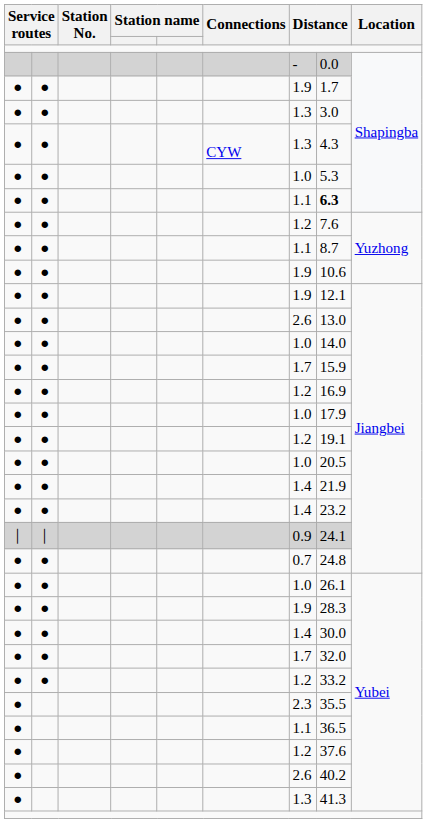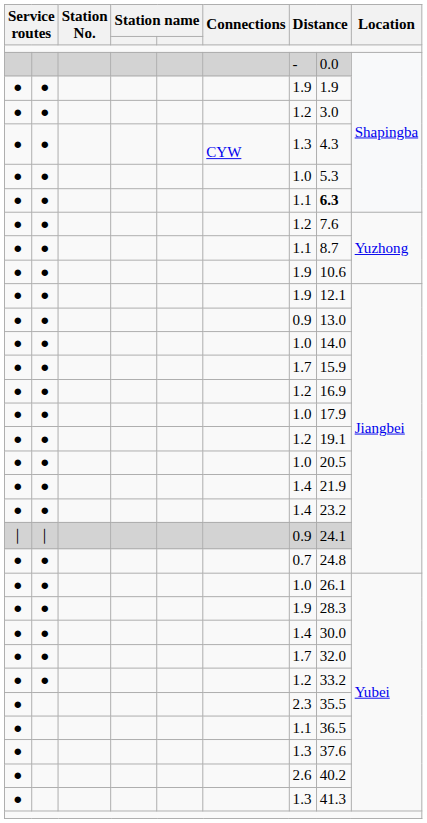(329, 87) 1.7 -> (329, 87) 1.9
(302, 111) 1.3 -> (302, 111) 1.2
(302, 319) 2.6 -> (302, 319) 0.9
(302, 751) 1.2 -> (302, 751) 1.3
